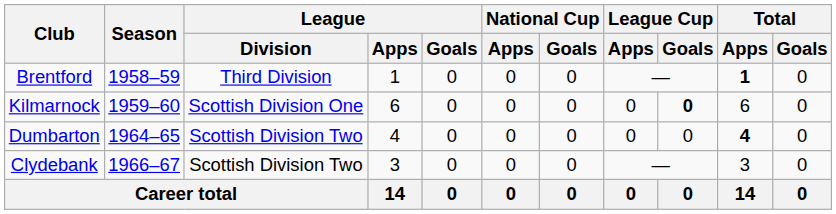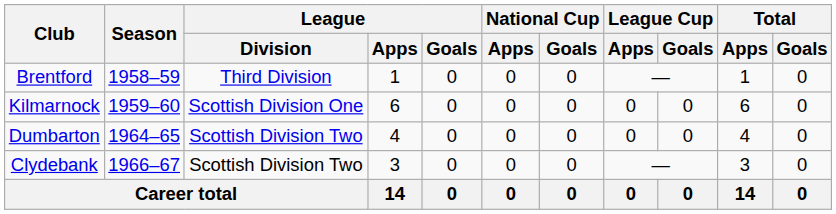(745, 77) bold -> (745, 77) normal
(688, 106) bold -> (688, 106) normal
(745, 135) bold -> (745, 135) normal
